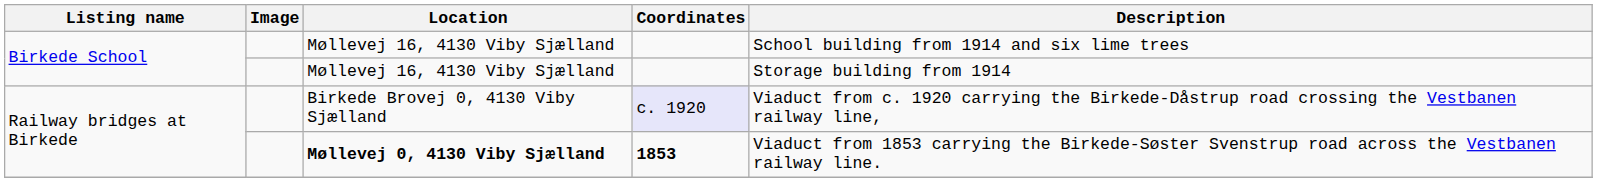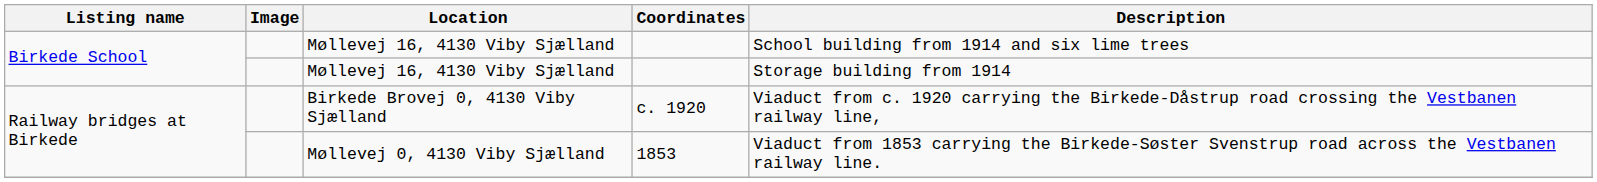(671, 108) lavender background -> (671, 108) no background
(456, 154) bold -> (456, 154) normal
(656, 154) bold -> (656, 154) normal
